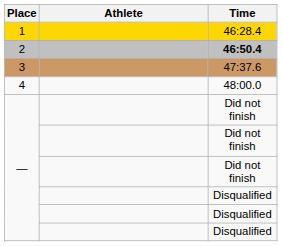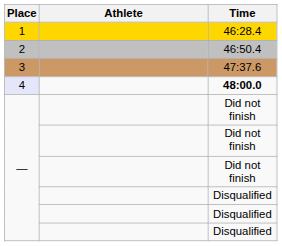(242, 49) bold -> (242, 49) normal
(22, 85) no background -> (22, 85) lavender background
(242, 85) normal -> (242, 85) bold
